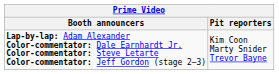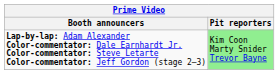(238, 50) no background -> (238, 50) lightgreen background
